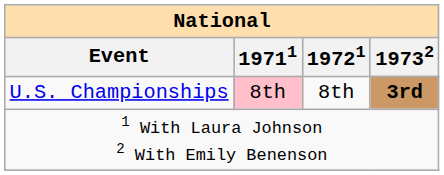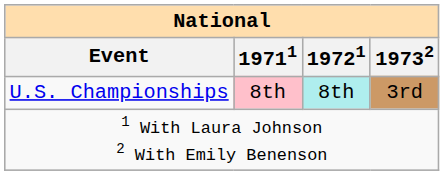(336, 93) no background -> (336, 93) paleturquoise background
(405, 93) bold -> (405, 93) normal
